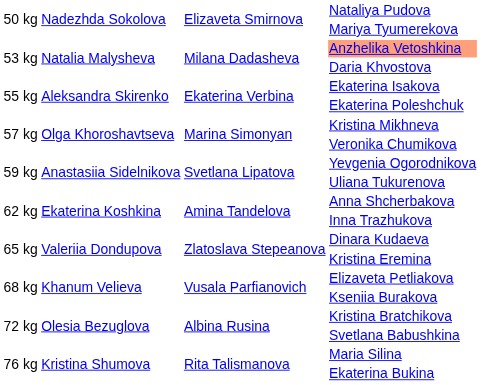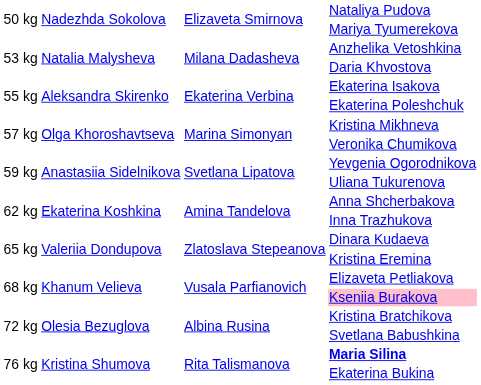(395, 48) lightsalmon background -> (395, 48) no background
(383, 297) no background -> (383, 297) pink background
(365, 355) normal -> (368, 355) bold
